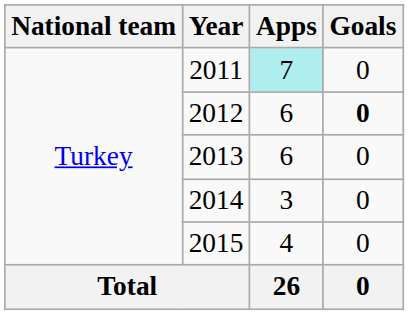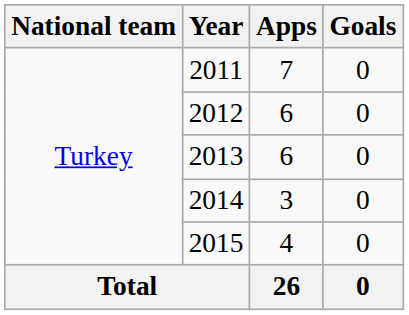(286, 69) paleturquoise background -> (286, 69) no background
(363, 112) bold -> (363, 112) normal
